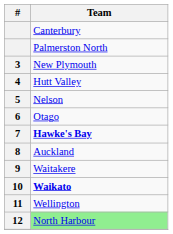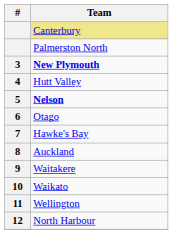(57, 30) no background -> (57, 30) khaki background
(65, 65) normal -> (66, 65) bold
(48, 99) normal -> (48, 99) bold
(63, 134) bold -> (61, 134) normal
(52, 186) bold -> (51, 186) normal
(64, 220) lightgreen background -> (64, 220) no background
